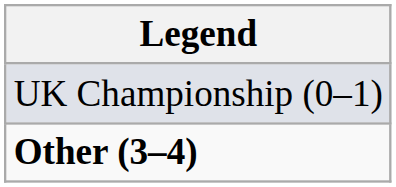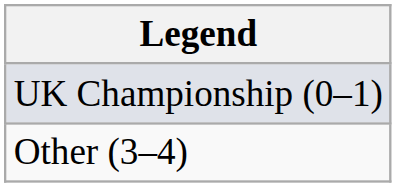(106, 151) bold -> (101, 151) normal
